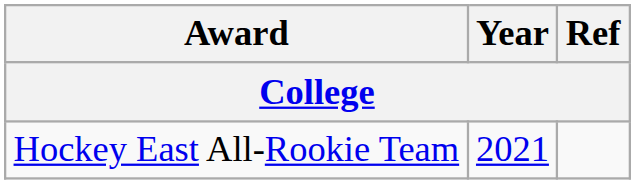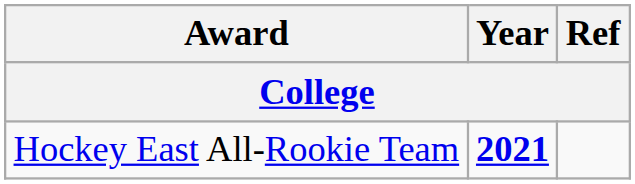(512, 149) normal -> (512, 149) bold
